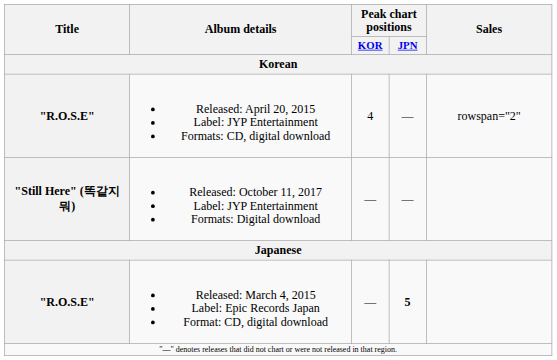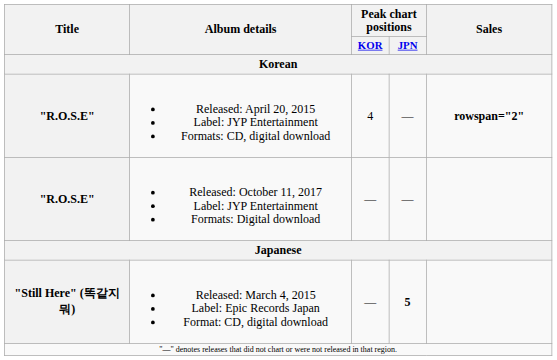(489, 115) normal -> (489, 115) bold
(67, 198) "Still Here" (똑같지 뭐) -> (67, 199) "R.O.S.E"
(67, 301) "R.O.S.E" -> (67, 301) "Still Here" (똑같지 뭐)
